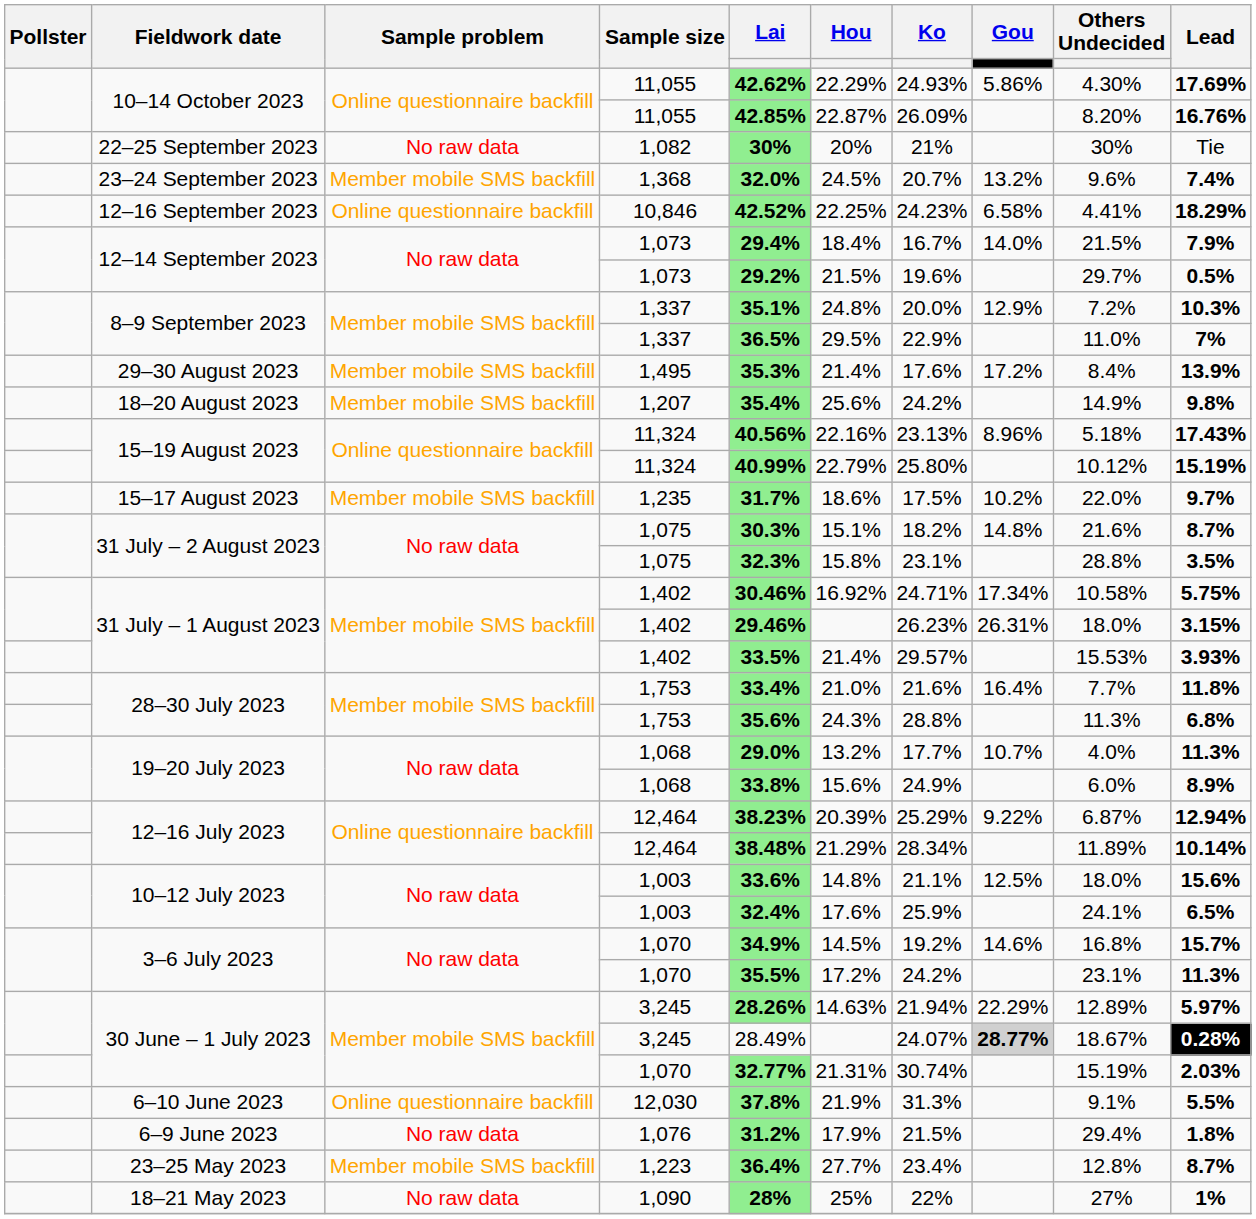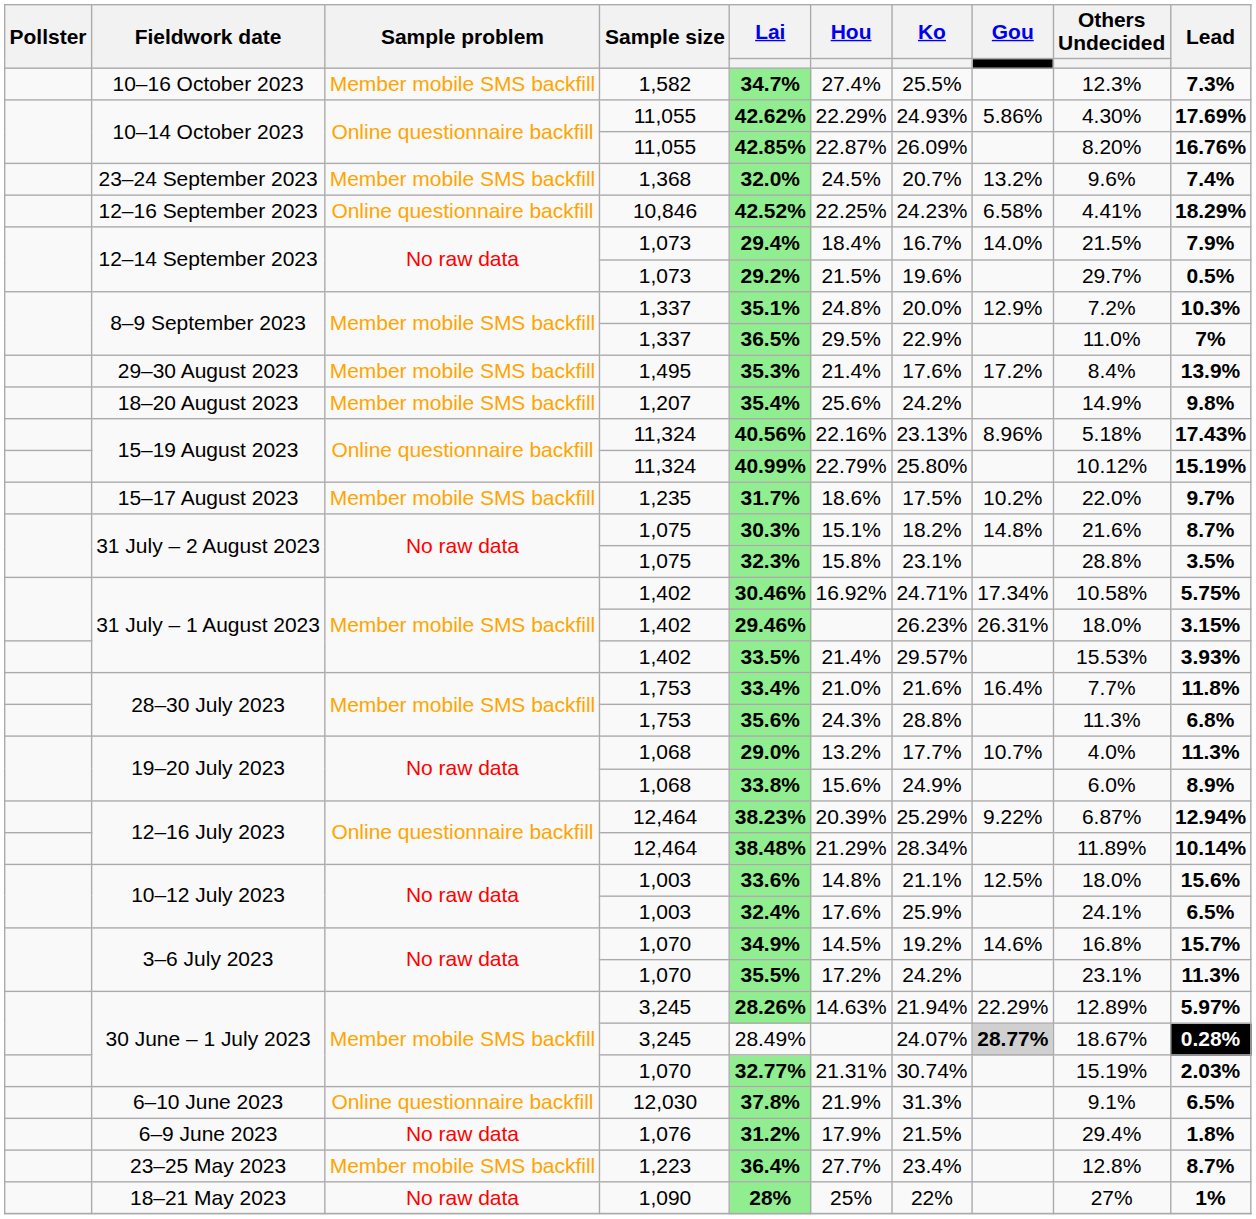+ row: (208, 84)
- row: (208, 147)
(1211, 1102) 5.5% -> (1211, 1102) 6.5%
